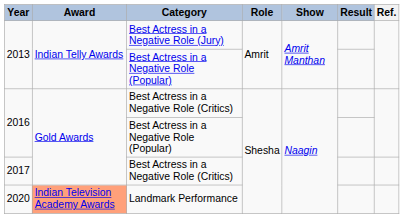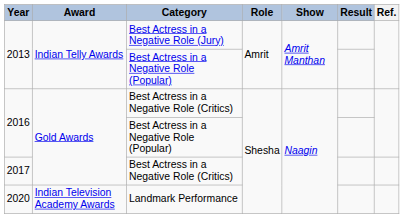(75, 199) lightsalmon background -> (75, 199) no background
